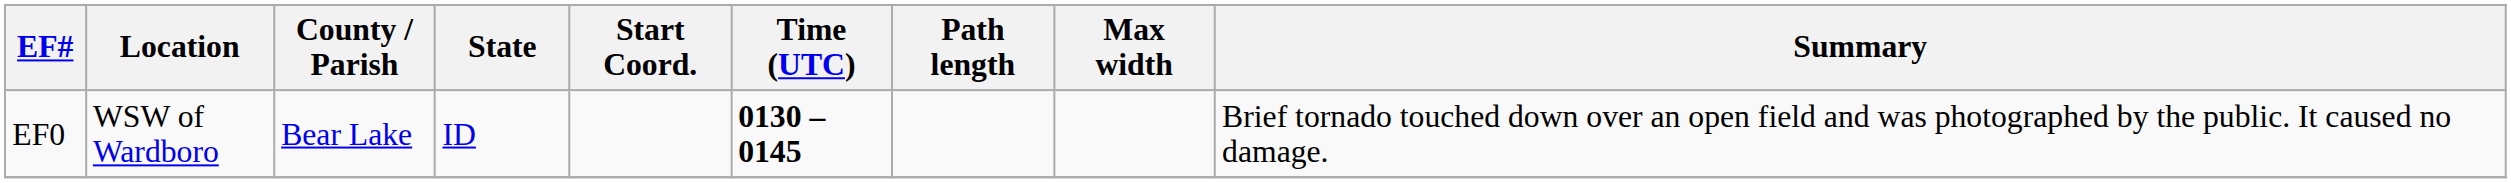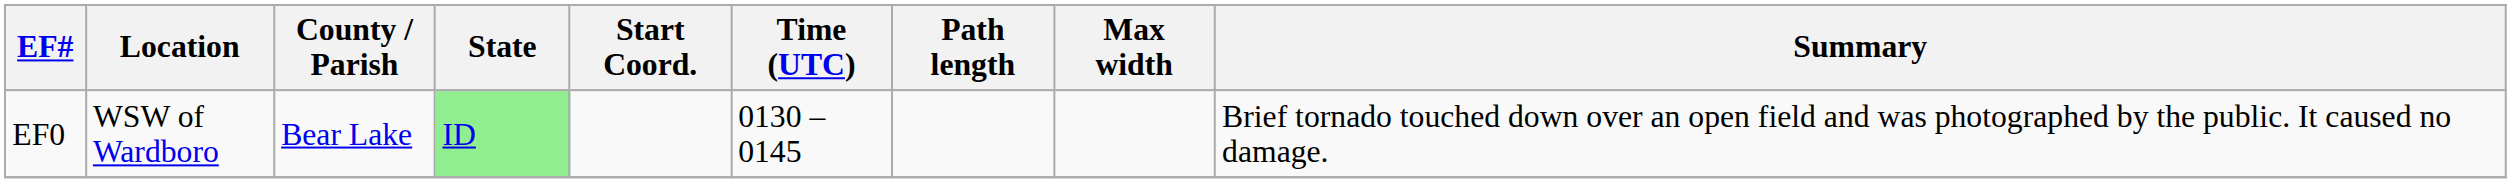(459, 133) no background -> (459, 133) lightgreen background
(782, 133) bold -> (782, 133) normal
